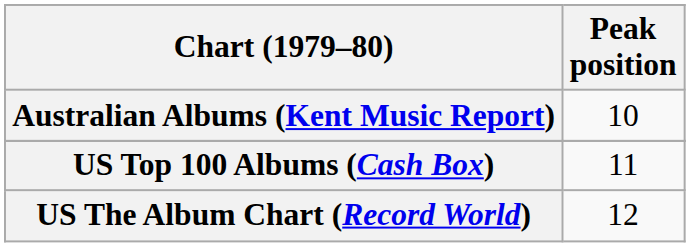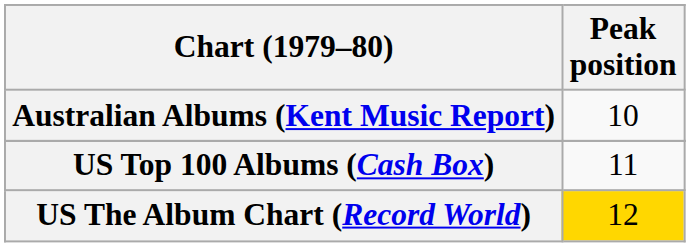(623, 214) no background -> (623, 214) gold background
